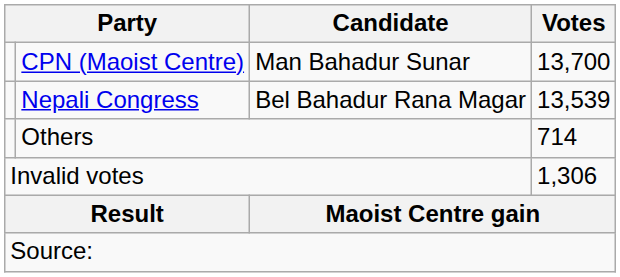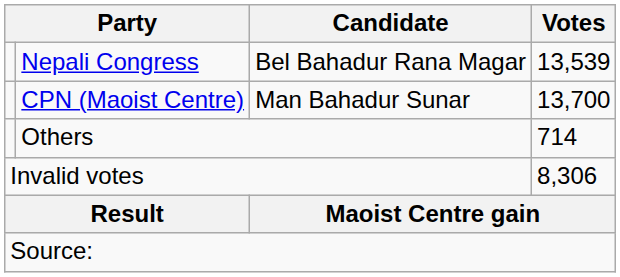rows swapped: (133, 61) <-> (110, 99)
(567, 175) 1,306 -> (567, 175) 8,306
